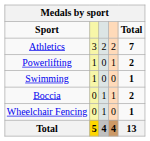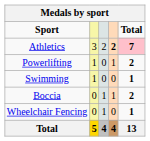(114, 46) normal -> (114, 46) bold
(131, 46) no background -> (131, 46) pink background
